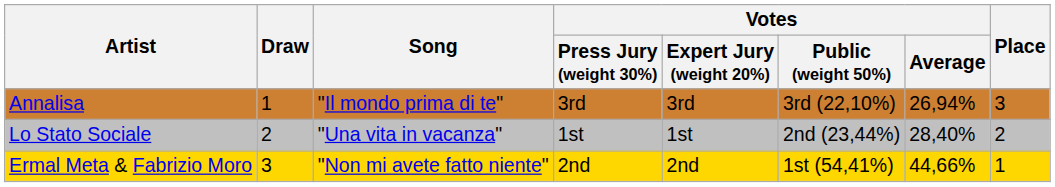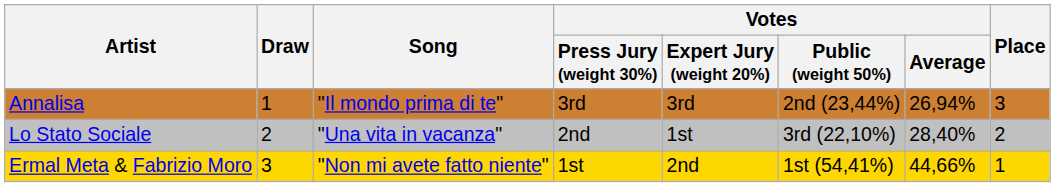(839, 103) 3rd (22,10%) -> (842, 103) 2nd (23,44%)
(571, 134) 1st -> (574, 134) 2nd
(842, 134) 2nd (23,44%) -> (839, 134) 3rd (22,10%)
(574, 165) 2nd -> (571, 165) 1st
